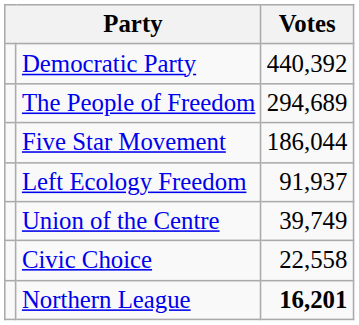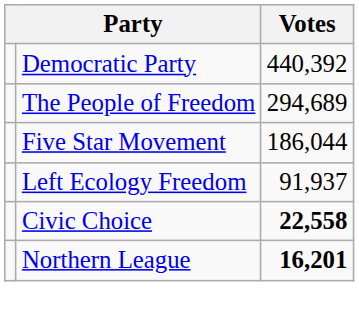- row: (121, 220)
(313, 260) normal -> (313, 220) bold
